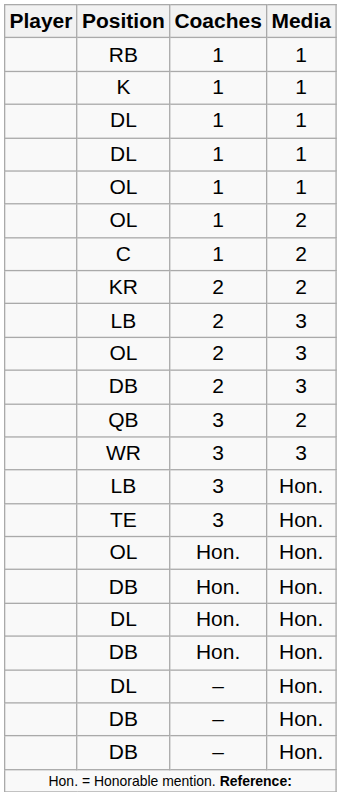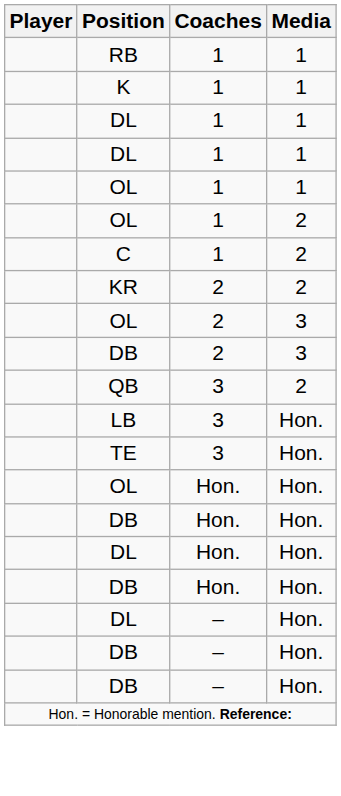- row: (123, 320)
- row: (123, 453)
